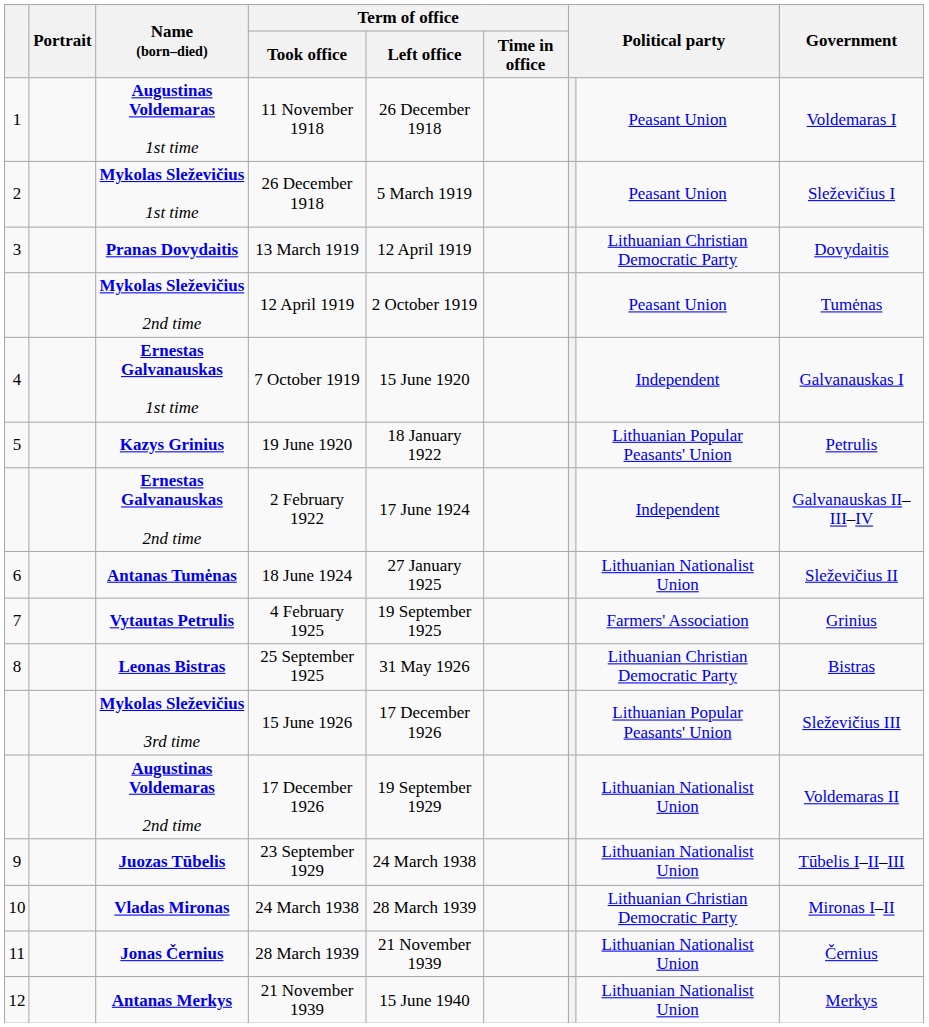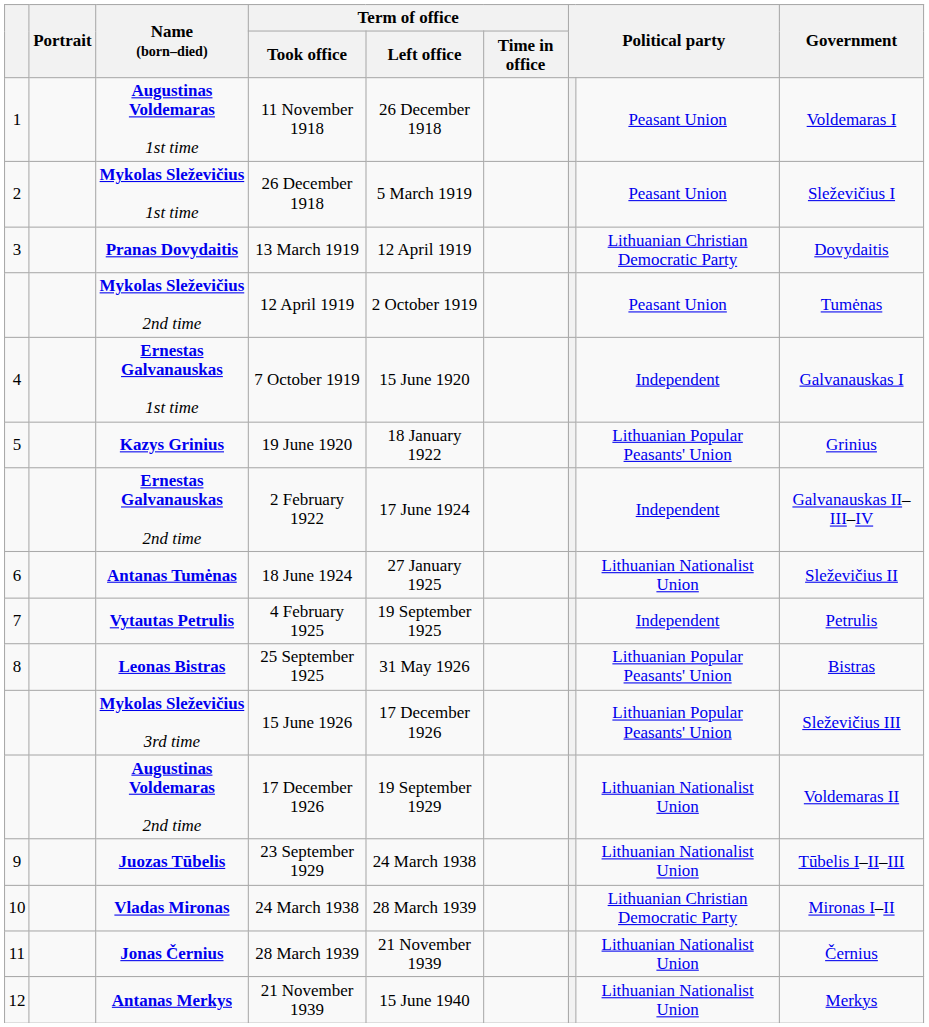(851, 444) Petrulis -> (852, 444) Grinius
(678, 620) Farmers' Association -> (678, 620) Independent
(852, 620) Grinius -> (851, 620) Petrulis
(678, 666) Lithuanian Christian Democratic Party -> (678, 666) Lithuanian Popular Peasants' Union
